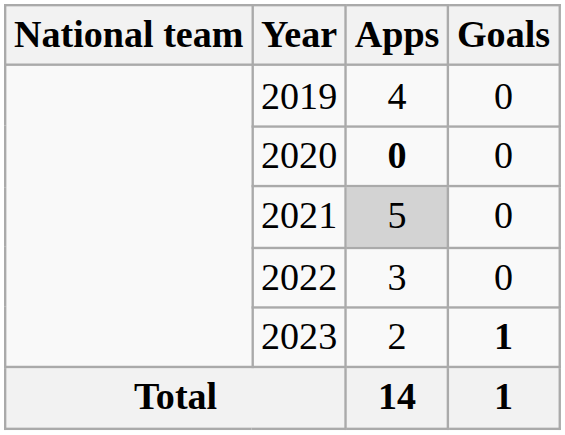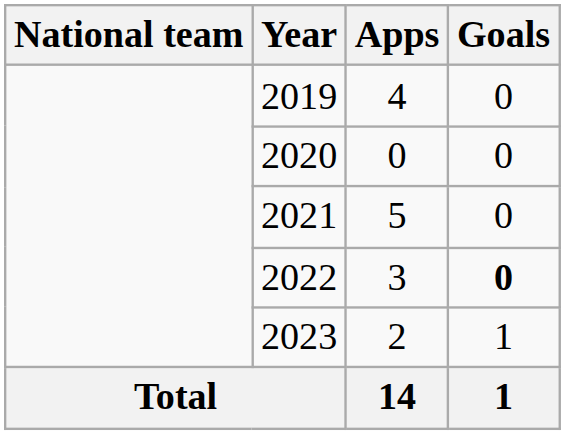(397, 155) bold -> (397, 155) normal
(397, 215) lightgrey background -> (397, 215) no background
(504, 276) normal -> (504, 276) bold
(504, 336) bold -> (504, 336) normal
